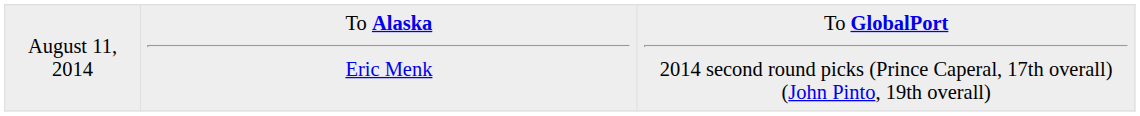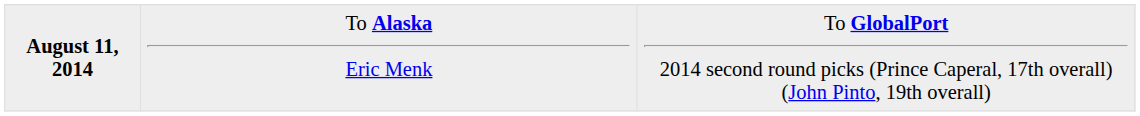(72, 57) normal -> (72, 57) bold
